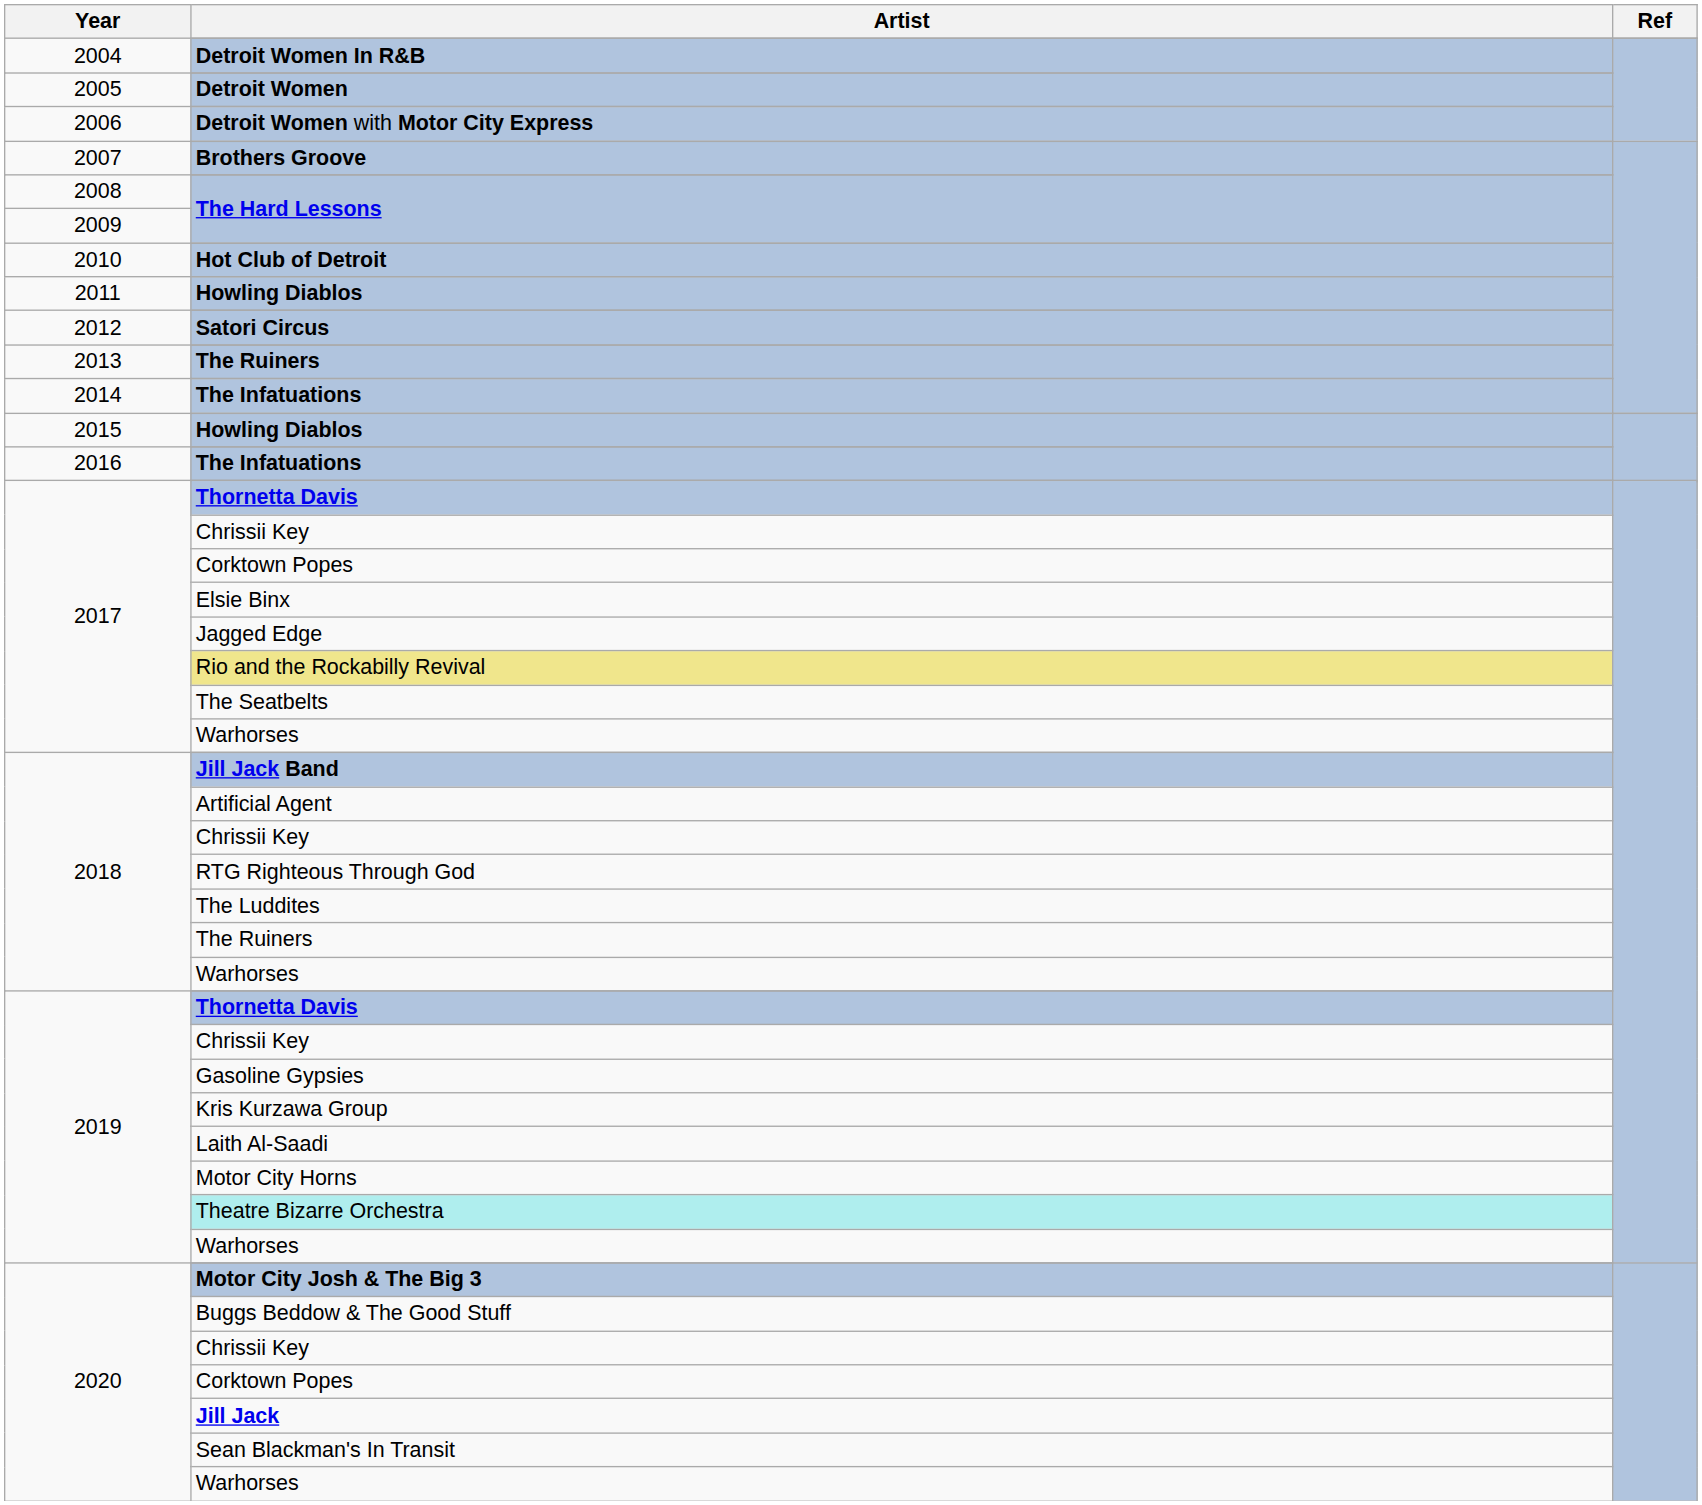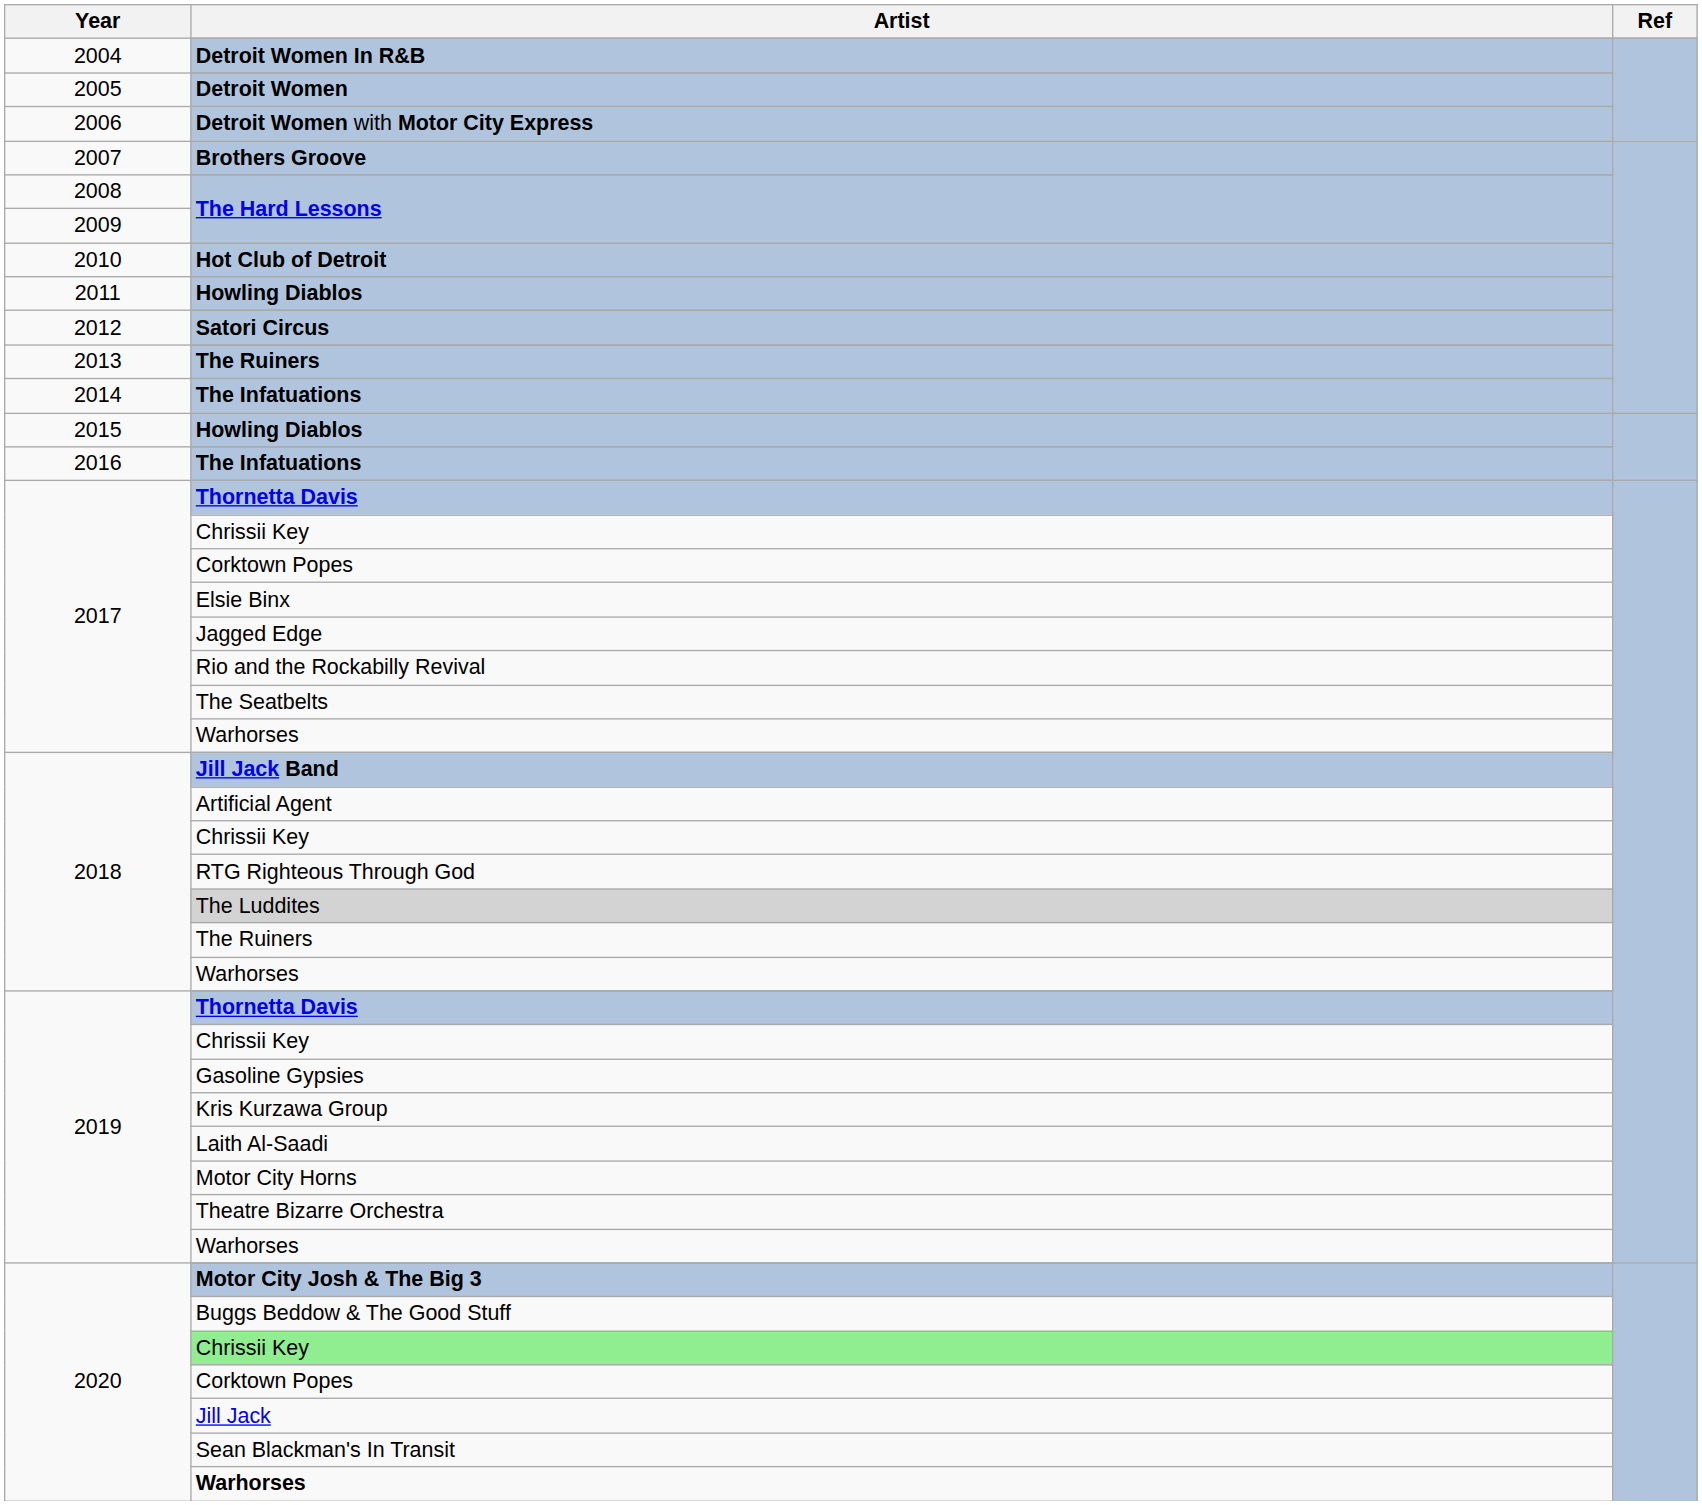(341, 667) khaki background -> (341, 667) no background
(258, 905) no background -> (258, 905) lightgrey background
(320, 1211) paleturquoise background -> (320, 1211) no background
(252, 1347) no background -> (252, 1347) lightgreen background
(237, 1415) bold -> (233, 1415) normal
(247, 1483) normal -> (251, 1483) bold
